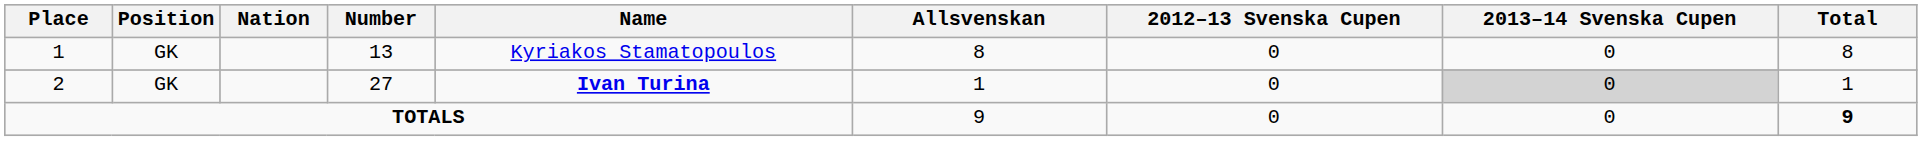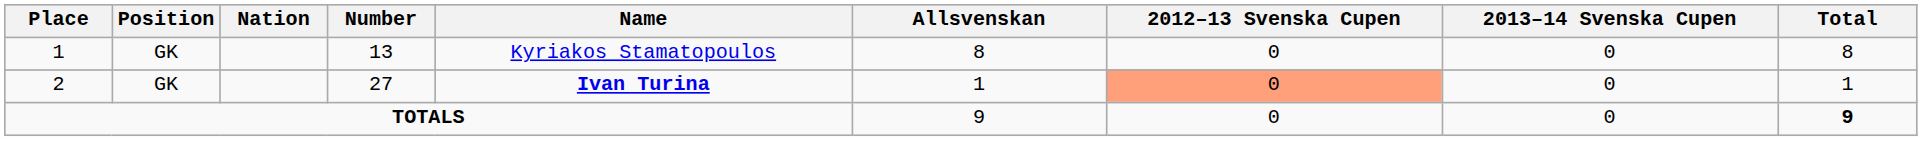(1274, 86) no background -> (1274, 86) lightsalmon background
(1610, 86) lightgrey background -> (1610, 86) no background
